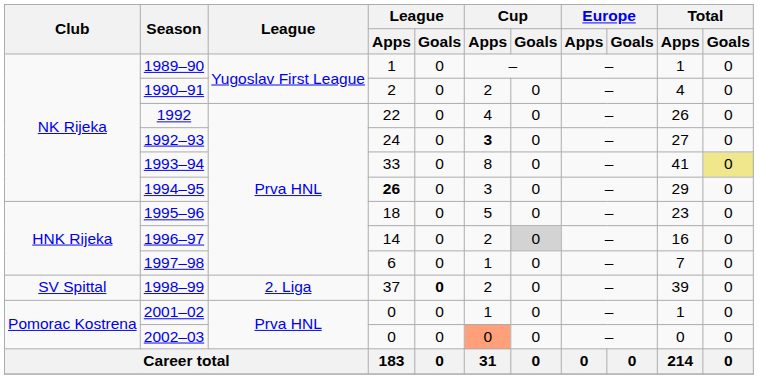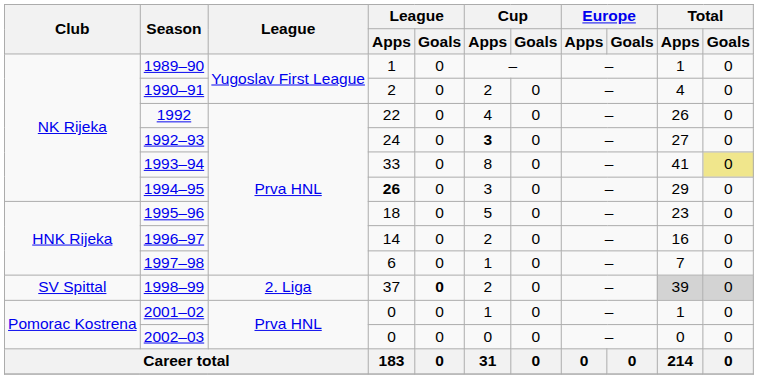(536, 238) lightgrey background -> (536, 238) no background
(680, 287) no background -> (680, 287) lightgrey background
(728, 287) no background -> (728, 287) lightgrey background
(488, 336) lightsalmon background -> (488, 336) no background
